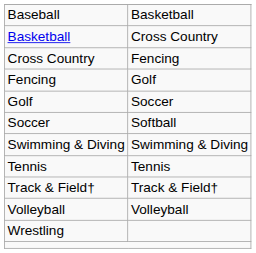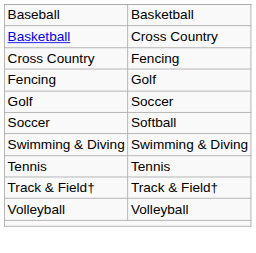- row: (36, 230)
